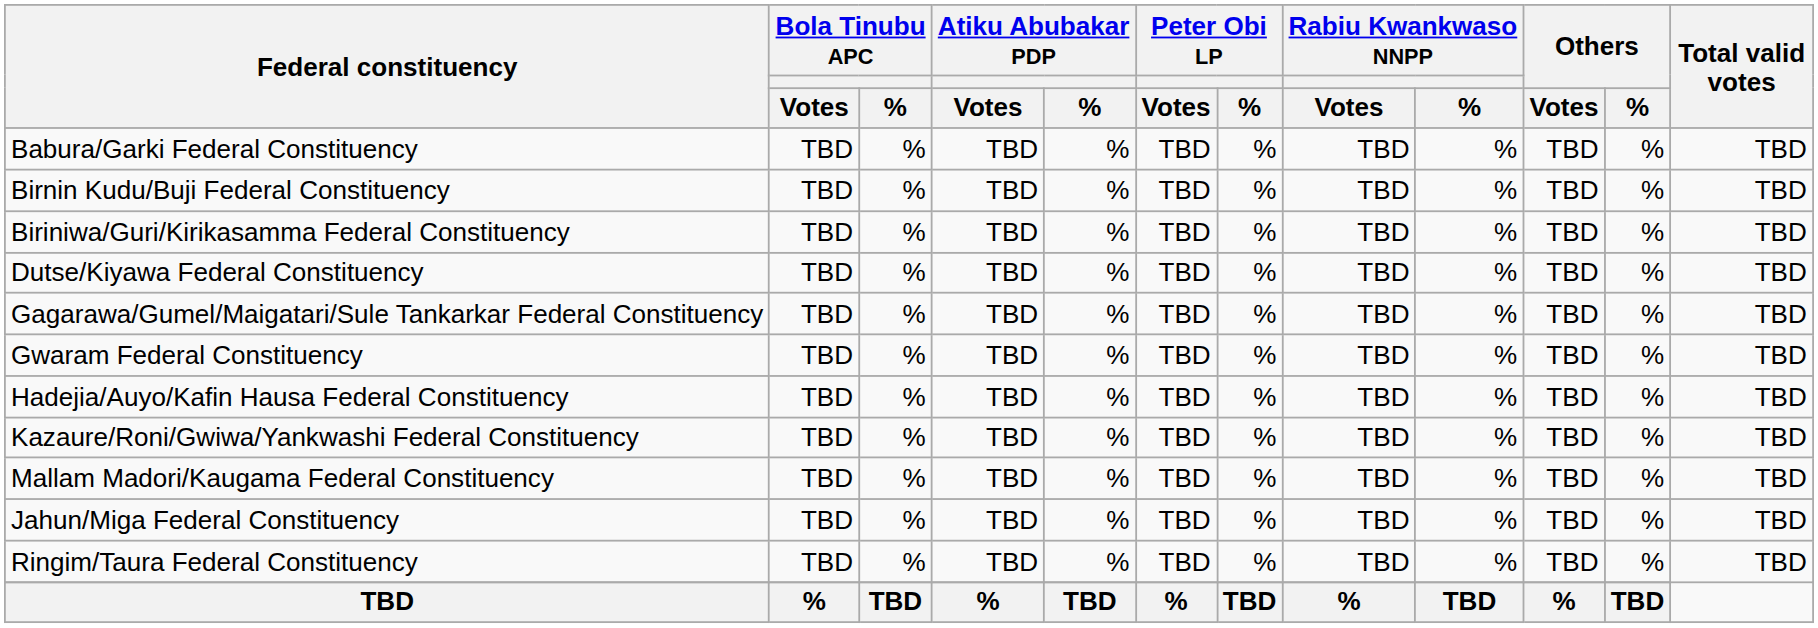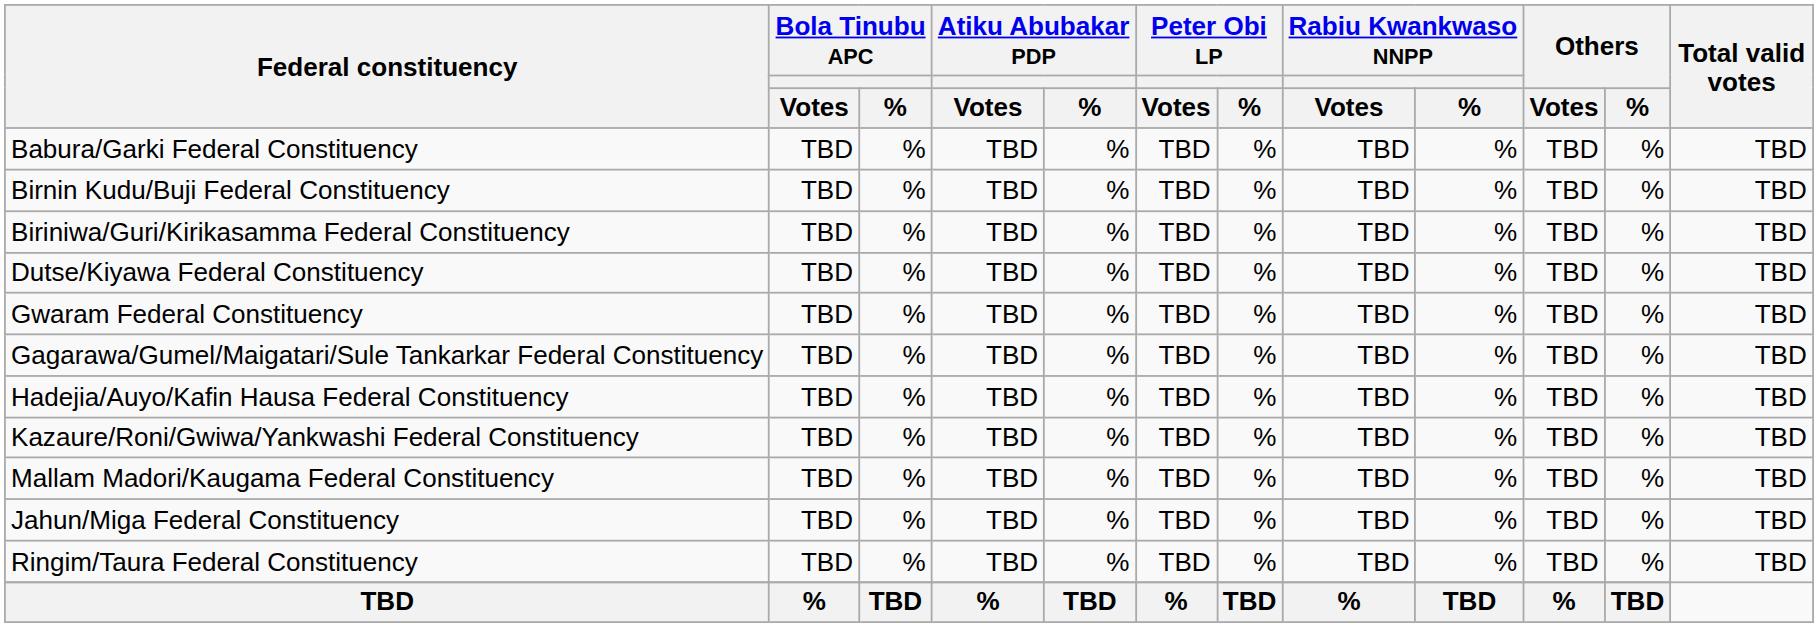rows swapped: (387, 314) <-> (187, 355)
